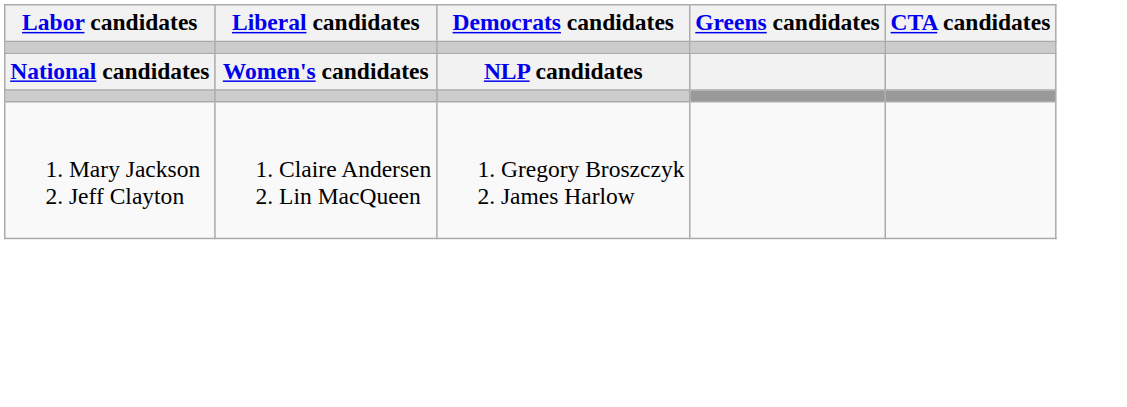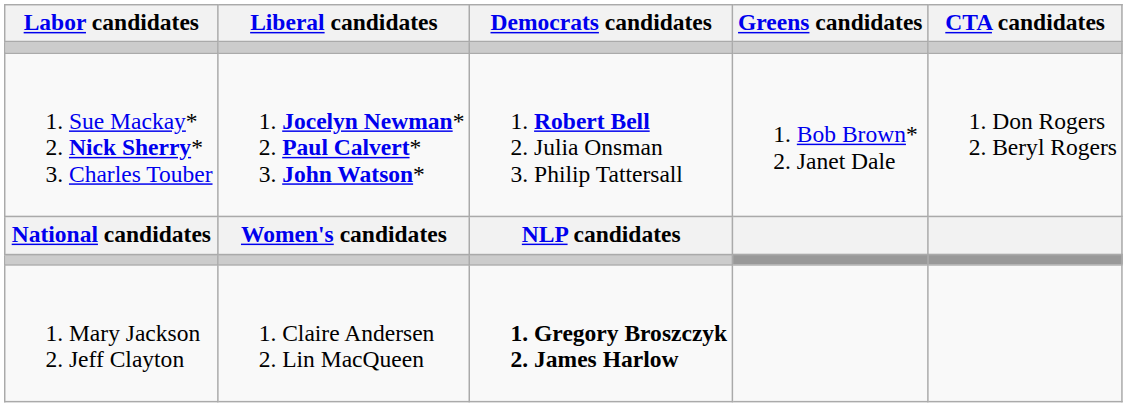+ row: (111, 148)
(563, 183) normal -> (601, 347) bold
